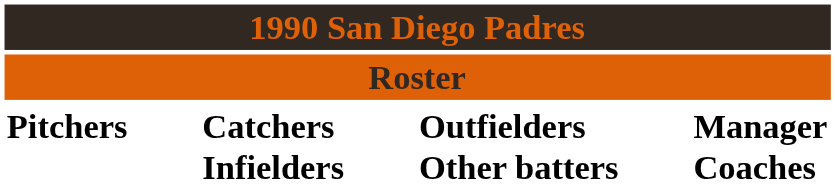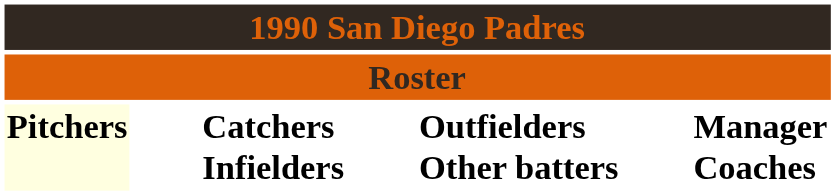(67, 126) no background -> (67, 126) lightyellow background
